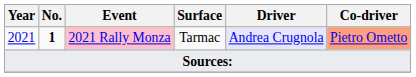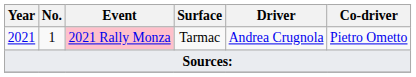(52, 38) bold -> (52, 38) normal
(276, 38) lavender background -> (276, 38) no background
(369, 38) lightsalmon background -> (369, 38) no background
